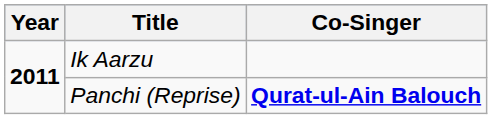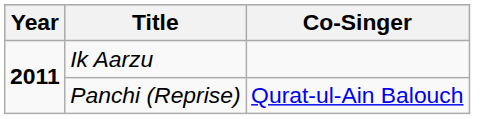(366, 95) bold -> (357, 95) normal
